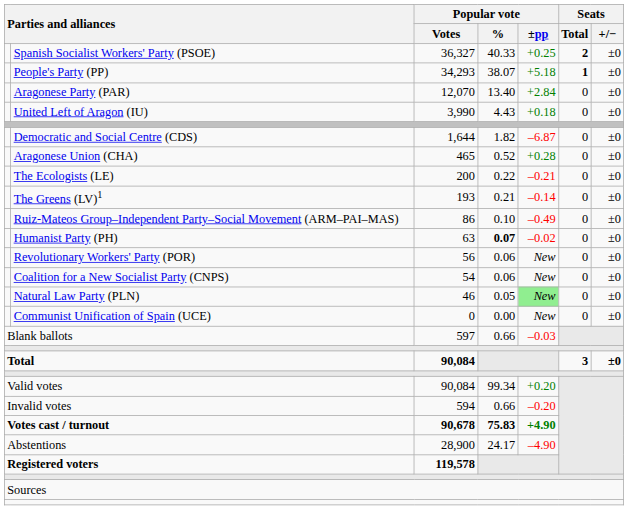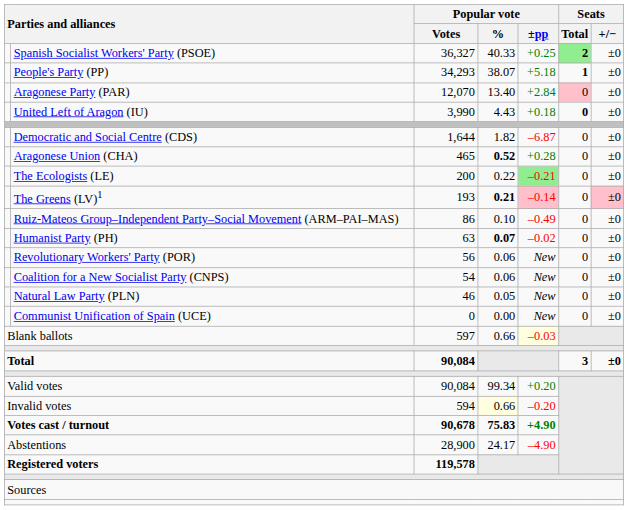(585, 53) no background -> (585, 53) lightgreen background
(585, 92) no background -> (585, 92) pink background
(585, 111) normal -> (585, 111) bold
(504, 156) normal -> (504, 156) bold
(542, 176) no background -> (542, 176) lightgreen background
(504, 197) normal -> (504, 197) bold
(542, 197) no background -> (542, 197) pink background
(614, 197) no background -> (614, 197) pink background
(545, 296) lightgreen background -> (545, 296) no background
(542, 335) no background -> (542, 335) lightyellow background
(504, 405) no background -> (504, 405) lightyellow background
